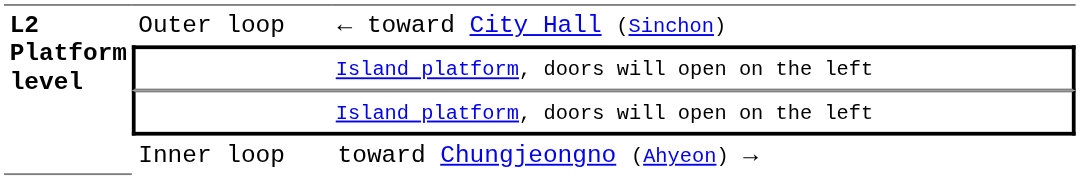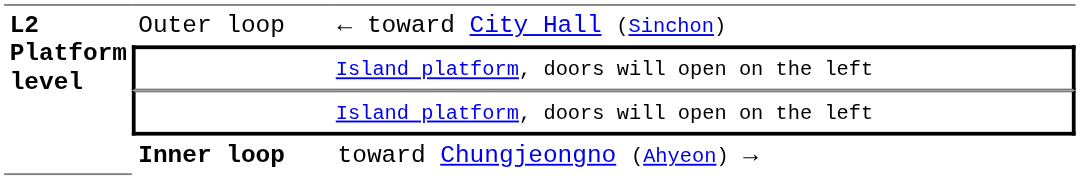(212, 155) normal -> (212, 155) bold
